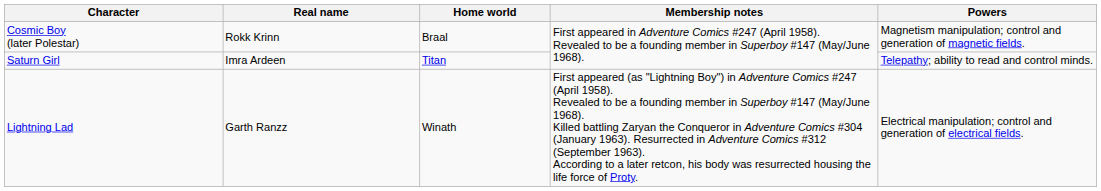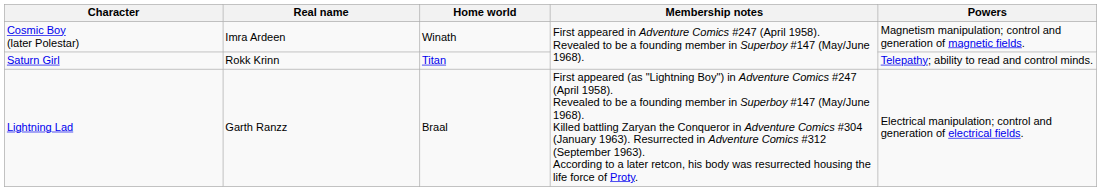(252, 36) Rokk Krinn -> (255, 36) Imra Ardeen
(435, 36) Braal -> (439, 36) Winath
(255, 60) Imra Ardeen -> (252, 60) Rokk Krinn
(439, 127) Winath -> (435, 127) Braal
